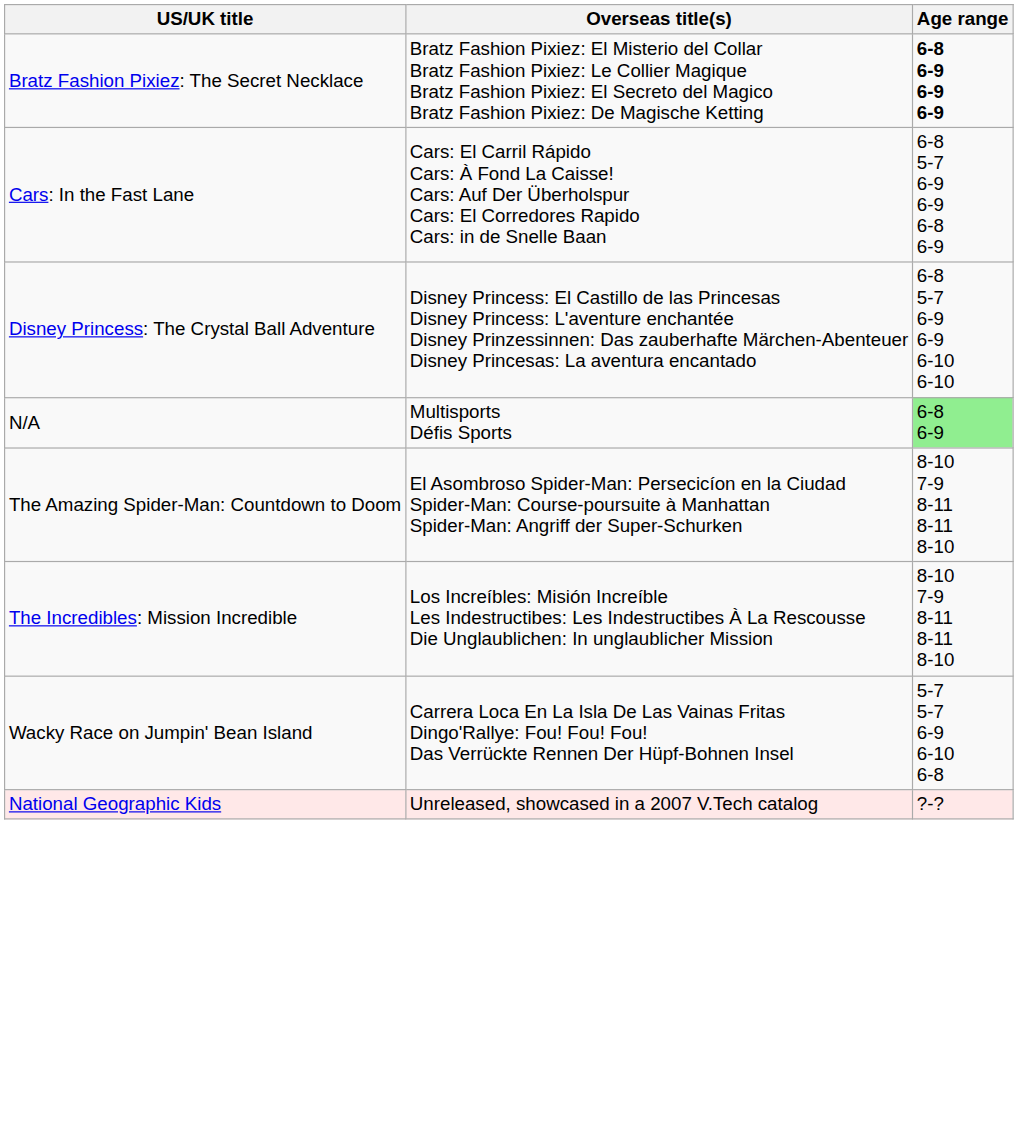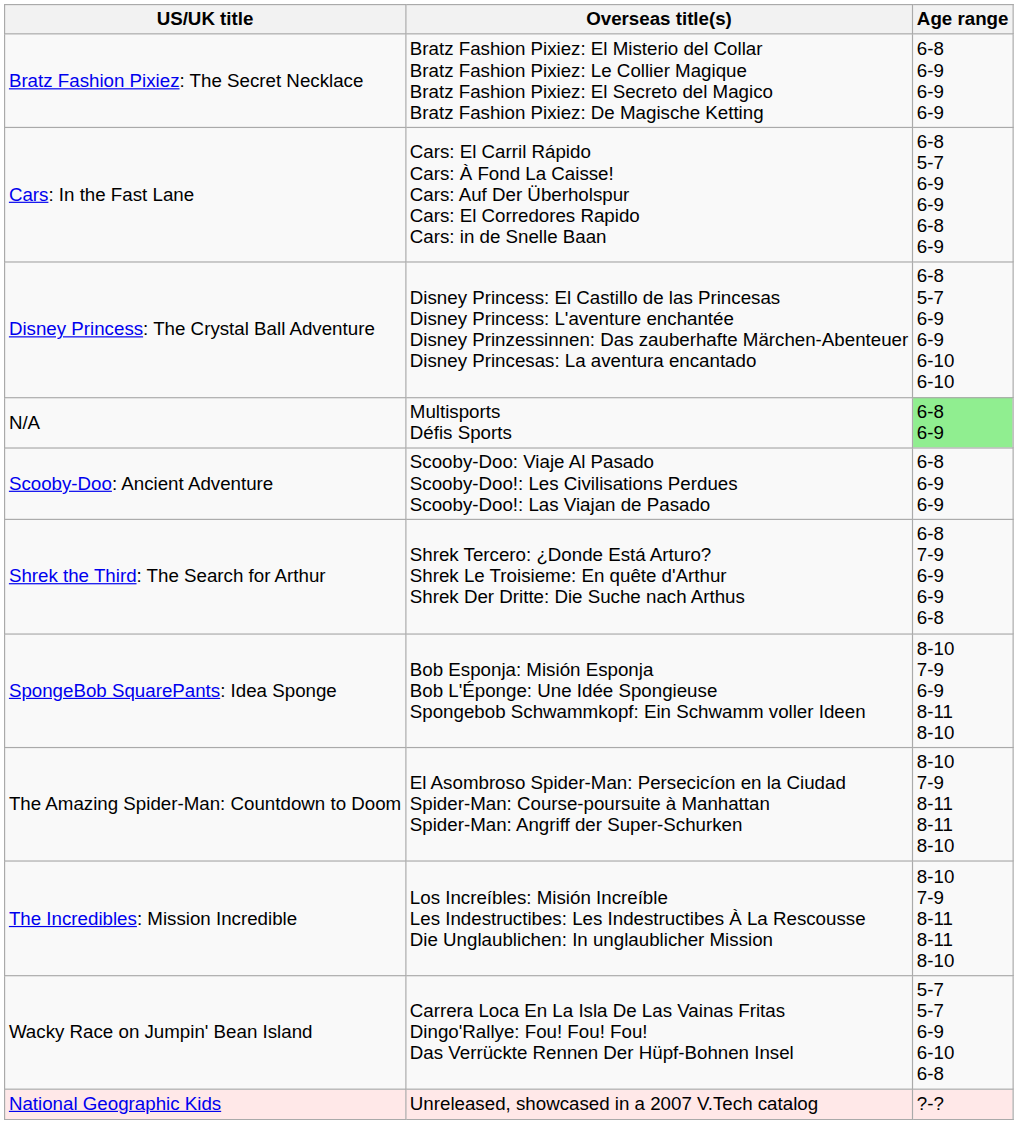(930, 80) bold -> (930, 80) normal
+ row: (141, 483)
+ row: (167, 576)
+ row: (173, 690)
